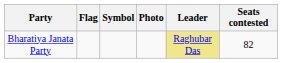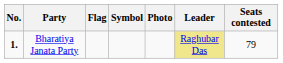+ column: (14, 17)
(249, 44) 82 -> (251, 44) 79
